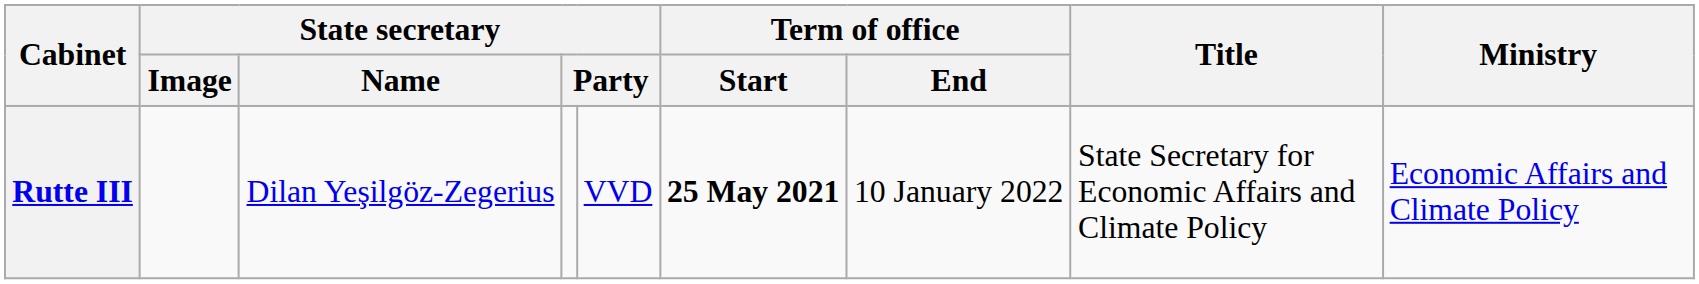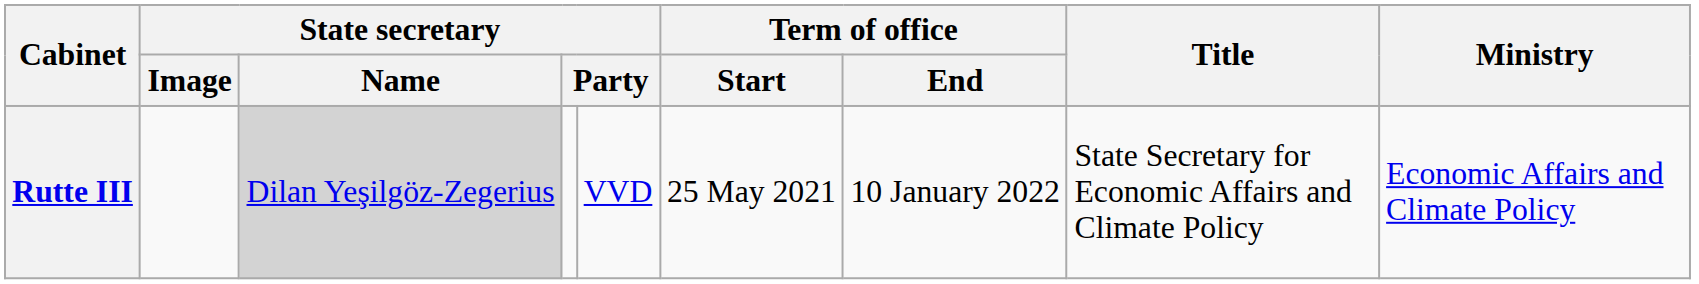(400, 191) no background -> (400, 191) lightgrey background
(753, 191) bold -> (751, 191) normal
